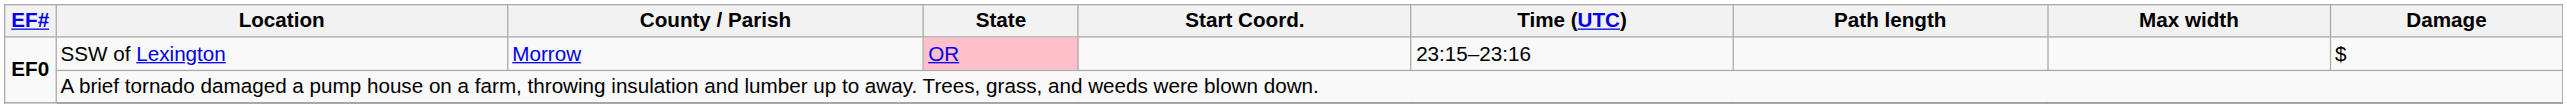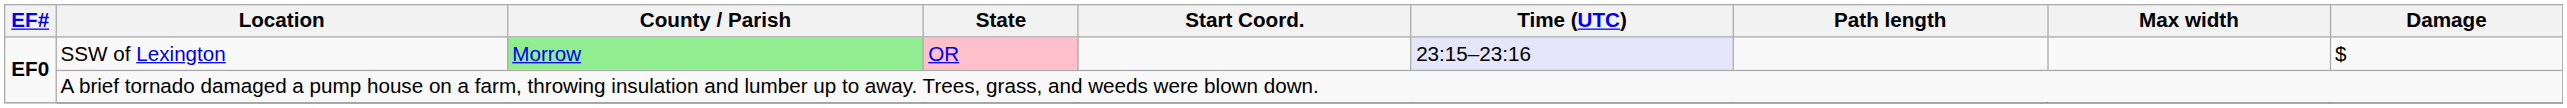(547, 53) no background -> (547, 53) lightgreen background
(1474, 53) no background -> (1474, 53) lavender background
